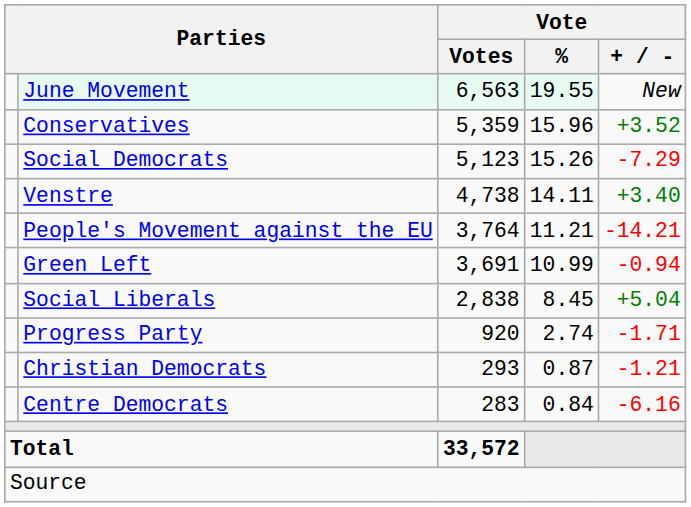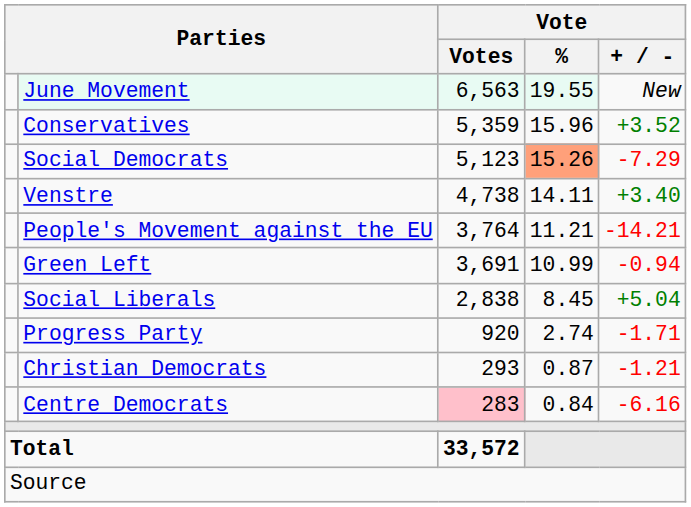(562, 161) no background -> (562, 161) lightsalmon background
(500, 404) no background -> (500, 404) pink background
